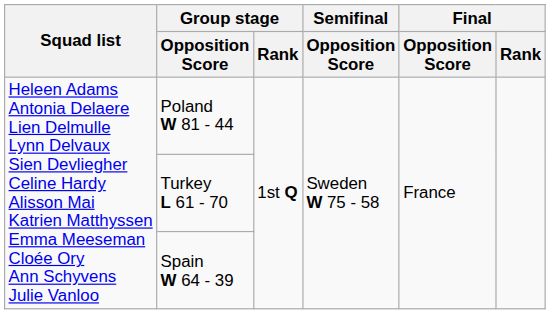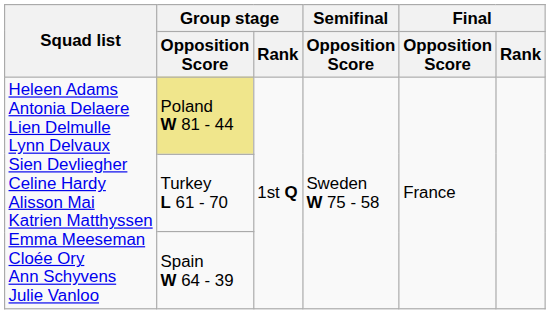(197, 116) no background -> (197, 116) khaki background
